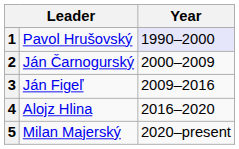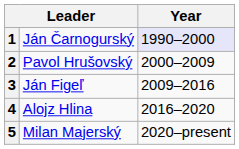(78, 39) Pavol Hrušovský -> (78, 39) Ján Čarnogurský
(78, 62) Ján Čarnogurský -> (78, 62) Pavol Hrušovský
